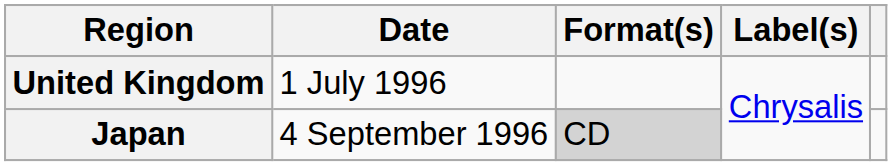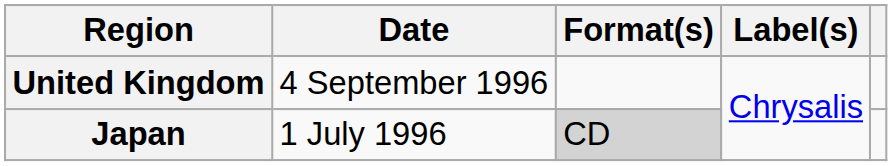(363, 82) 1 July 1996 -> (414, 82) 4 September 1996
(414, 133) 4 September 1996 -> (363, 133) 1 July 1996
